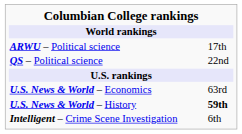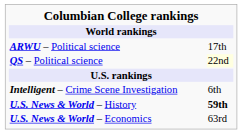(218, 61) no background -> (218, 61) lightyellow background
rows swapped: (94, 119) <-> (81, 90)
